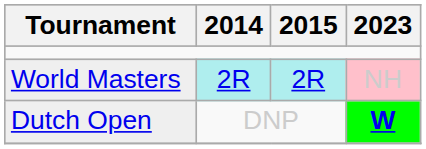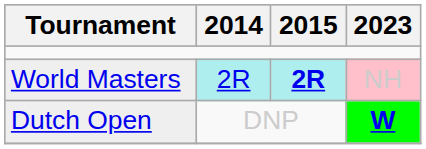(308, 79) normal -> (308, 79) bold
